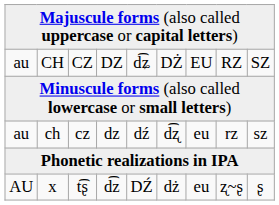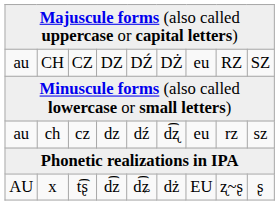(142, 62) d͡ʑ -> (142, 62) DŹ
(201, 62) EU -> (201, 62) eu
(142, 187) DŹ -> (142, 187) d͡ʑ
(201, 187) eu -> (201, 187) EU
